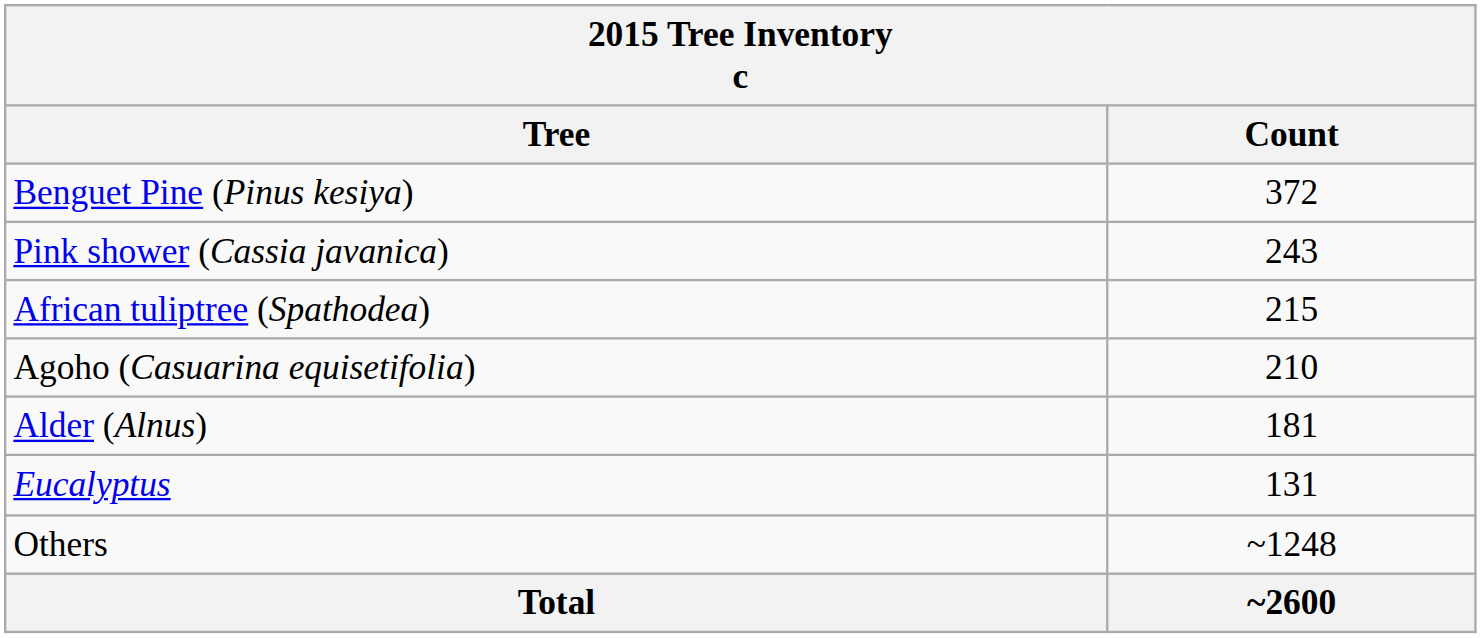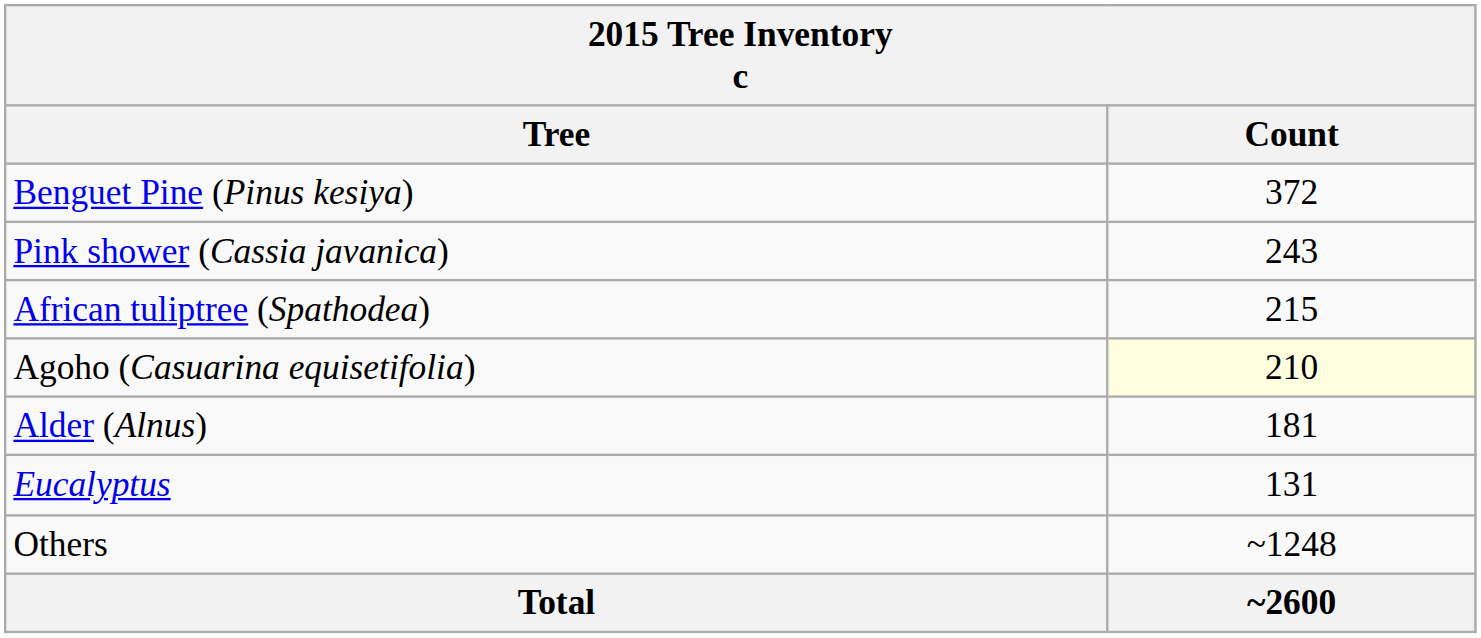(1292, 367) no background -> (1292, 367) lightyellow background
